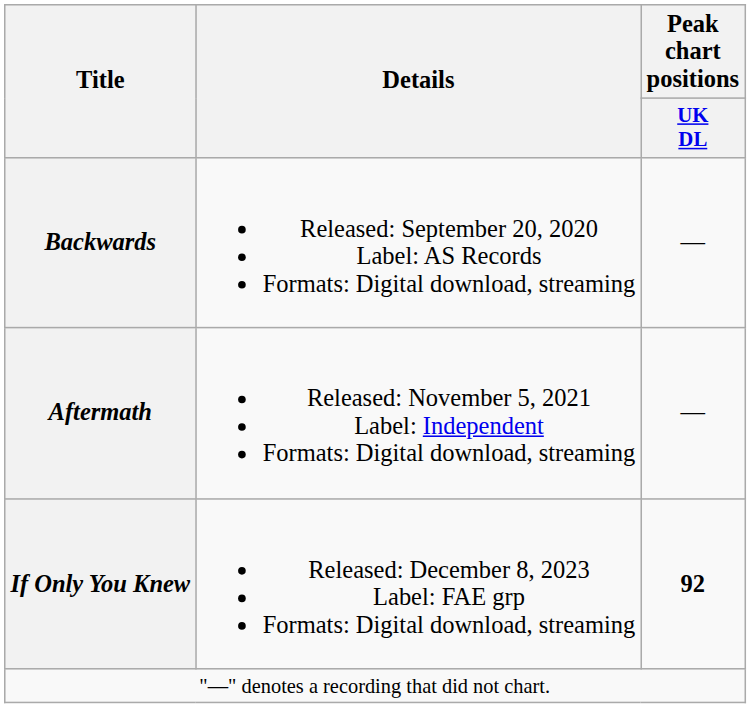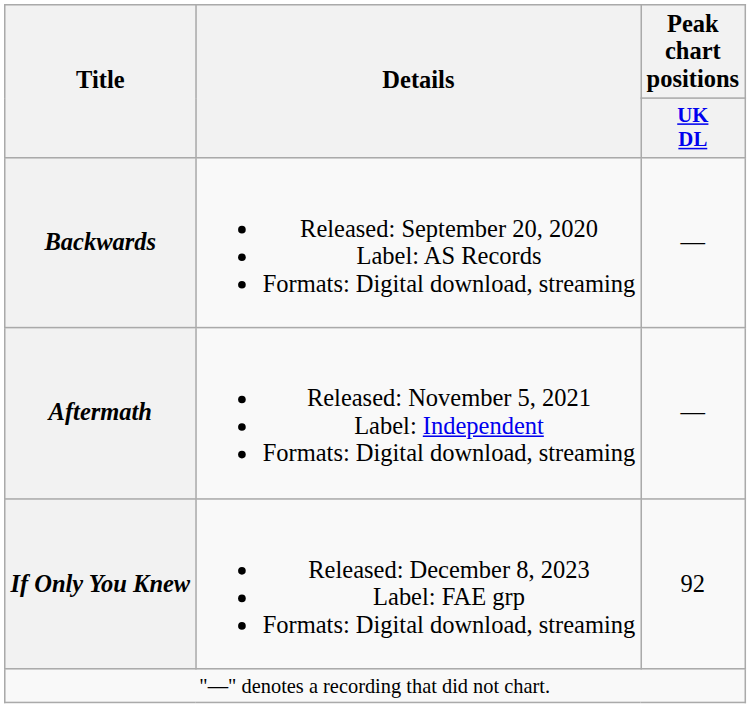(693, 583) bold -> (693, 583) normal
